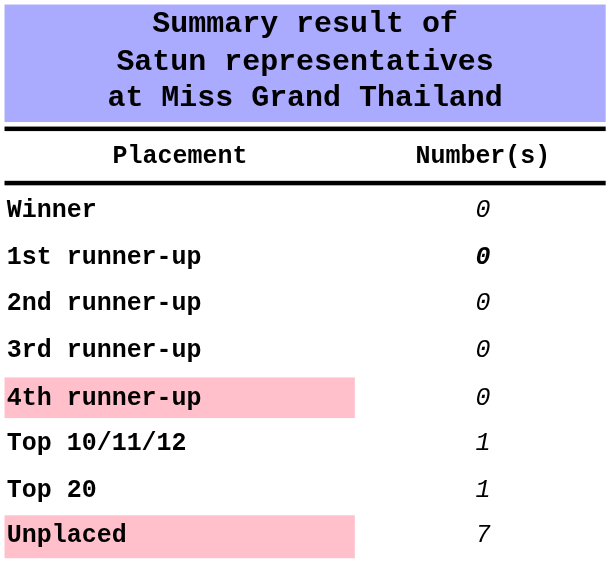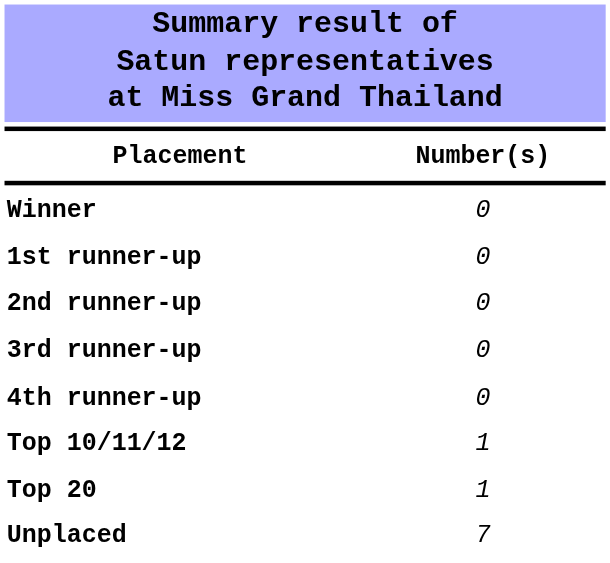(483, 257) bold -> (483, 257) normal
(104, 397) pink background -> (104, 397) no background
(67, 536) pink background -> (67, 536) no background
